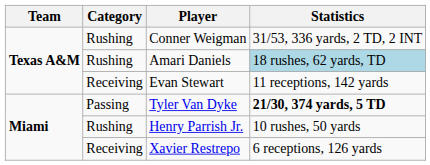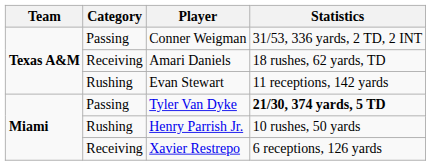(110, 38) Rushing -> (108, 38) Passing
(110, 60) Rushing -> (115, 60) Receiving
(319, 60) lightblue background -> (319, 60) no background
(115, 82) Receiving -> (110, 82) Rushing
